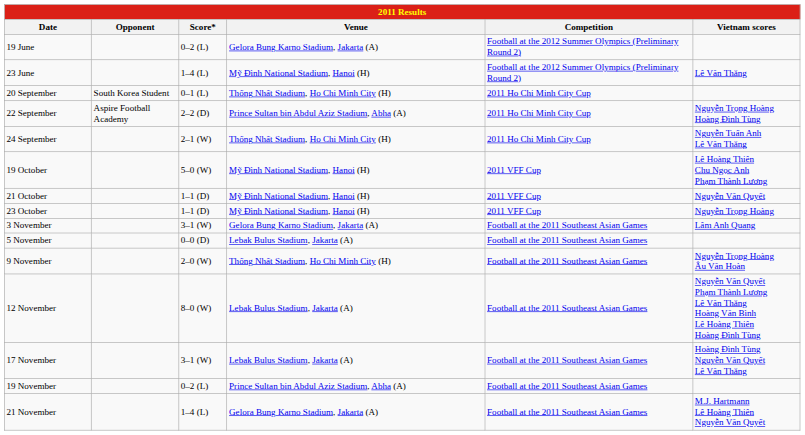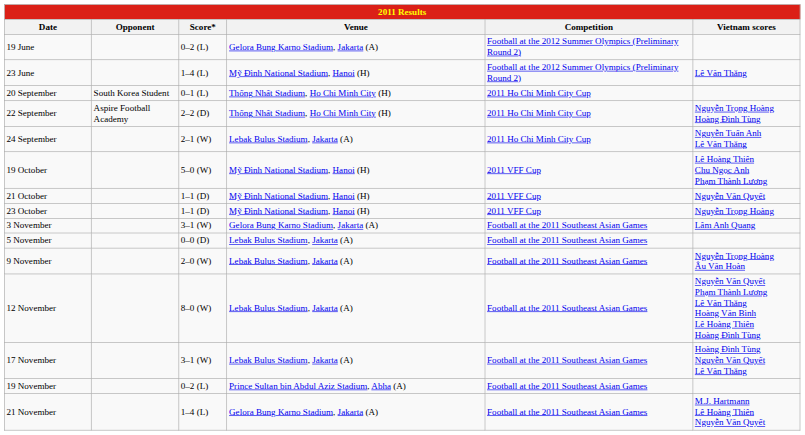(317, 113) Prince Sultan bin Abdul Aziz Stadium, Abha (A) -> (310, 113) Thống Nhất Stadium, Ho Chi Minh City (H)
(310, 139) Thống Nhất Stadium, Ho Chi Minh City (H) -> (291, 139) Lebak Bulus Stadium, Jakarta (A)
(310, 261) Thống Nhất Stadium, Ho Chi Minh City (H) -> (291, 261) Lebak Bulus Stadium, Jakarta (A)
